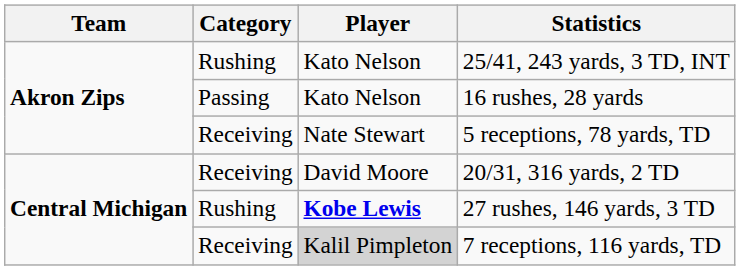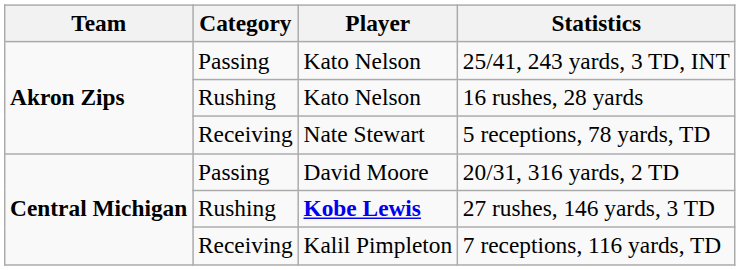(237, 60) Rushing -> (234, 60) Passing
(234, 97) Passing -> (237, 97) Rushing
(245, 171) Receiving -> (234, 171) Passing
(378, 245) lightgrey background -> (378, 245) no background
